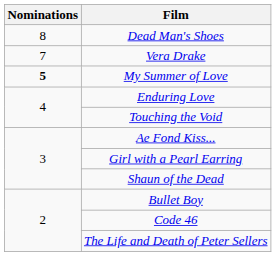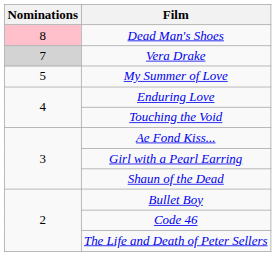(43, 35) no background -> (43, 35) pink background
(43, 55) no background -> (43, 55) lightgrey background
(43, 76) bold -> (43, 76) normal
